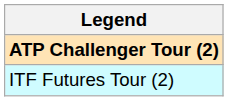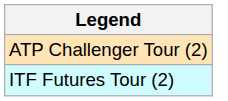(114, 49) bold -> (108, 49) normal
